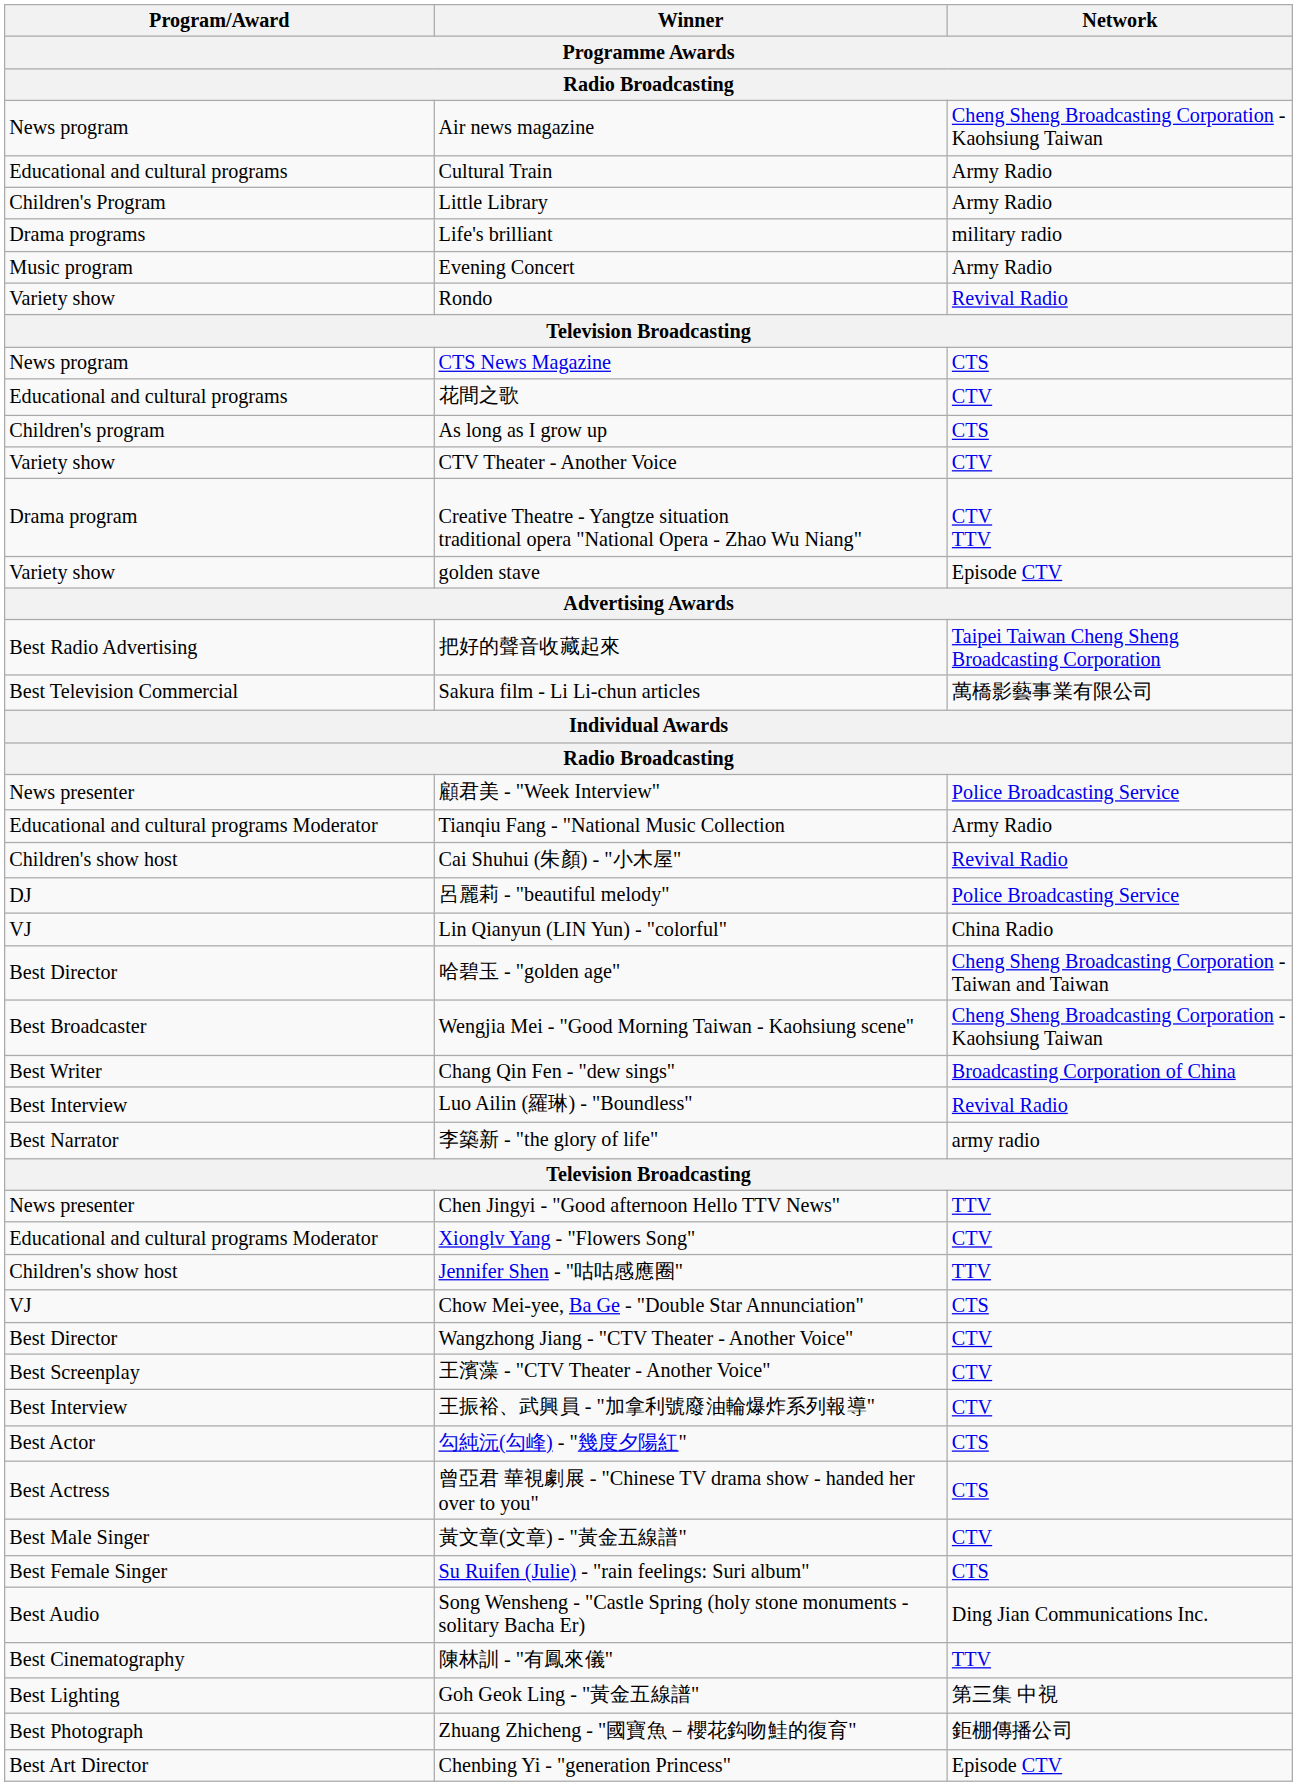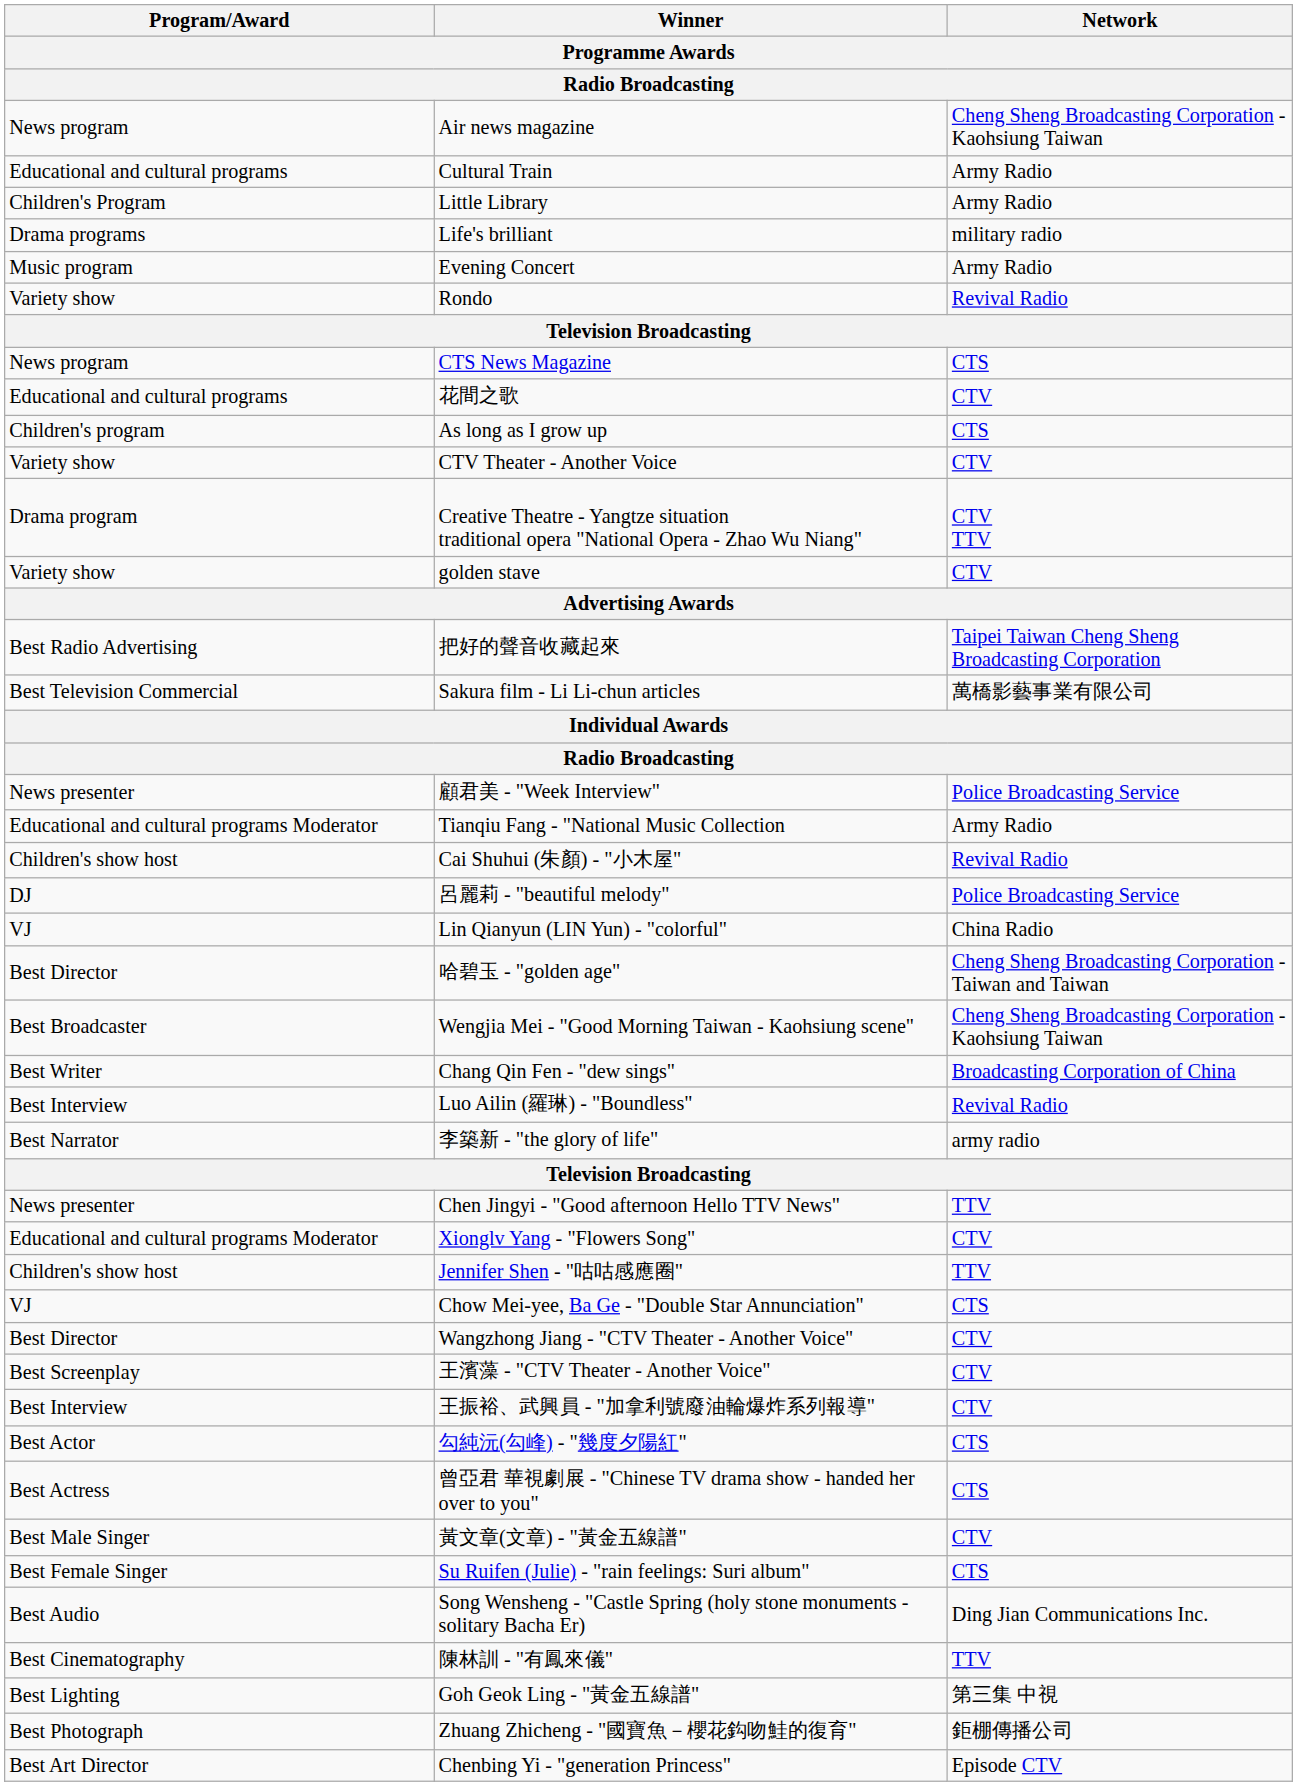(1007, 571) Episode CTV -> (972, 571) CTV
